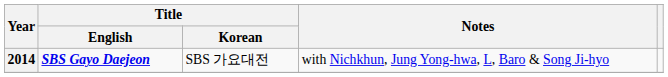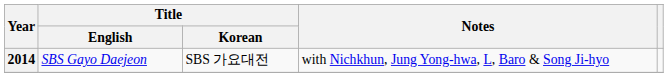(96, 60) bold -> (94, 60) normal
